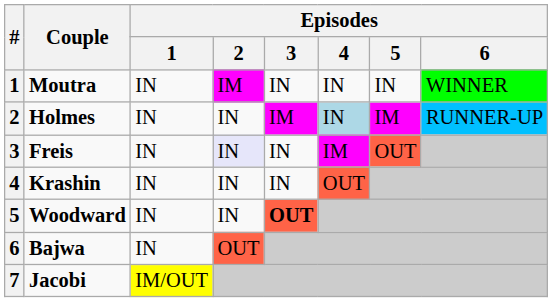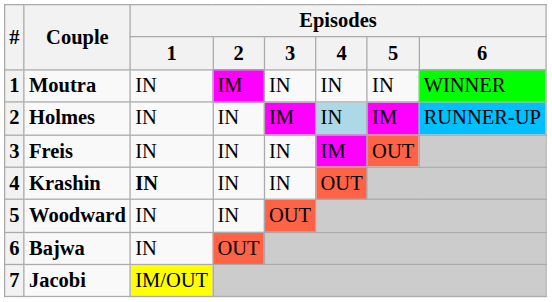(228, 150) lavender background -> (228, 150) no background
(146, 183) normal -> (147, 183) bold
(291, 215) bold -> (290, 215) normal
